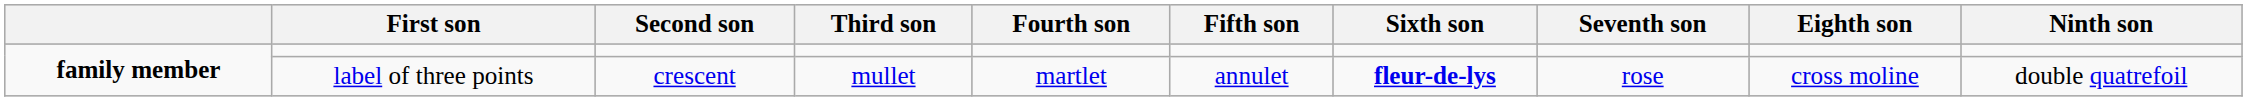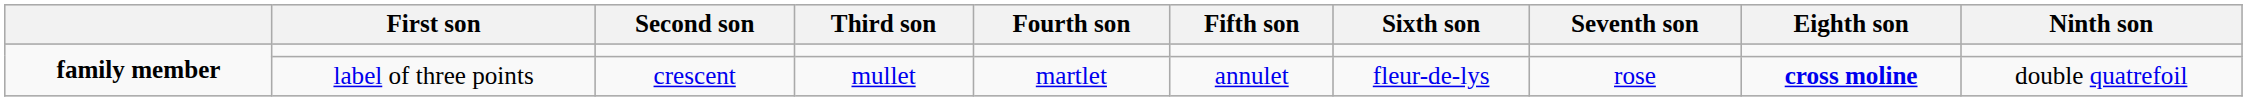(1435, 75) bold -> (1431, 75) normal
(1855, 75) normal -> (1851, 75) bold
